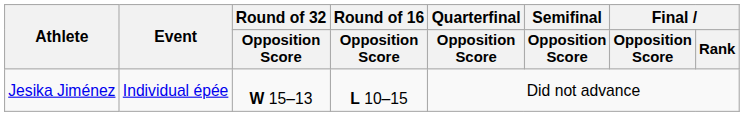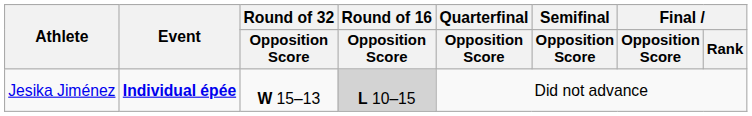(176, 91) normal -> (179, 91) bold
(379, 99) no background -> (387, 99) lightgrey background
